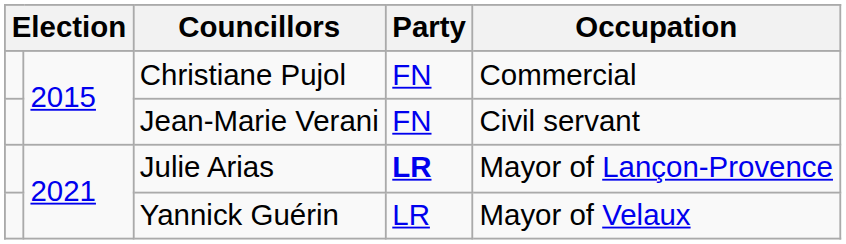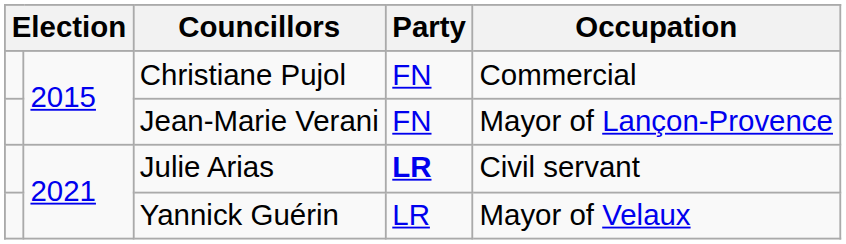(560, 121) Civil servant -> (656, 121) Mayor of Lançon-Provence
(656, 167) Mayor of Lançon-Provence -> (560, 167) Civil servant
